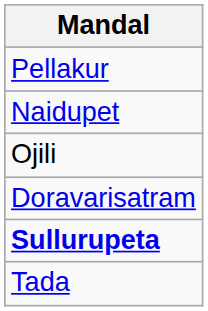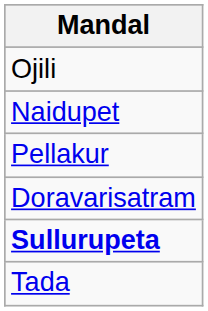(60, 68) Pellakur -> (34, 68) Ojili
(34, 154) Ojili -> (60, 154) Pellakur
